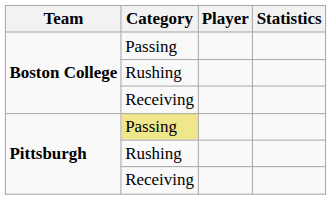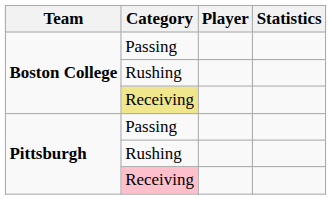(160, 99) no background -> (160, 99) khaki background
(151, 126) khaki background -> (151, 126) no background
(160, 180) no background -> (160, 180) pink background
